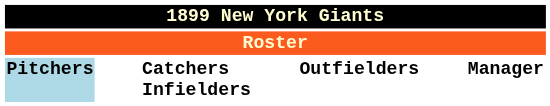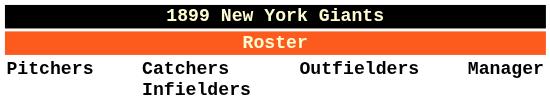(50, 70) lightblue background -> (50, 70) no background
